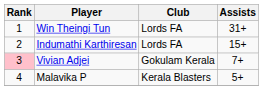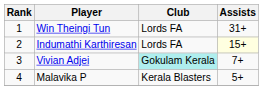(238, 45) no background -> (238, 45) lightyellow background
(19, 61) pink background -> (19, 61) no background
(178, 61) no background -> (178, 61) paleturquoise background
